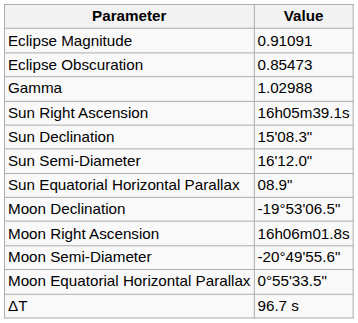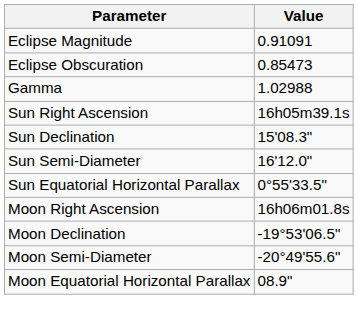(275, 185) 08.9" -> (292, 185) 0°55'33.5"
rows swapped: (84, 233) <-> (67, 209)
(292, 281) 0°55'33.5" -> (275, 281) 08.9"
- row: (18, 305)
